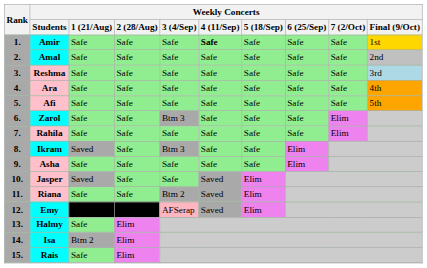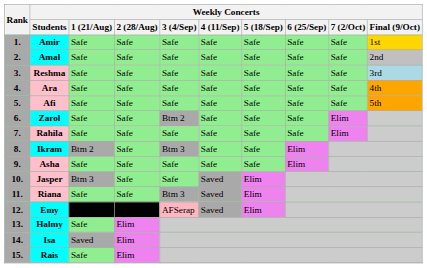(209, 42) bold -> (209, 42) normal
(173, 118) Btm 3 -> (173, 118) Btm 2
(82, 149) Saved -> (82, 149) Btm 2
(82, 179) Saved -> (82, 179) Btm 3
(173, 194) Btm 2 -> (173, 194) Btm 3
(82, 240) Btm 2 -> (82, 240) Saved
